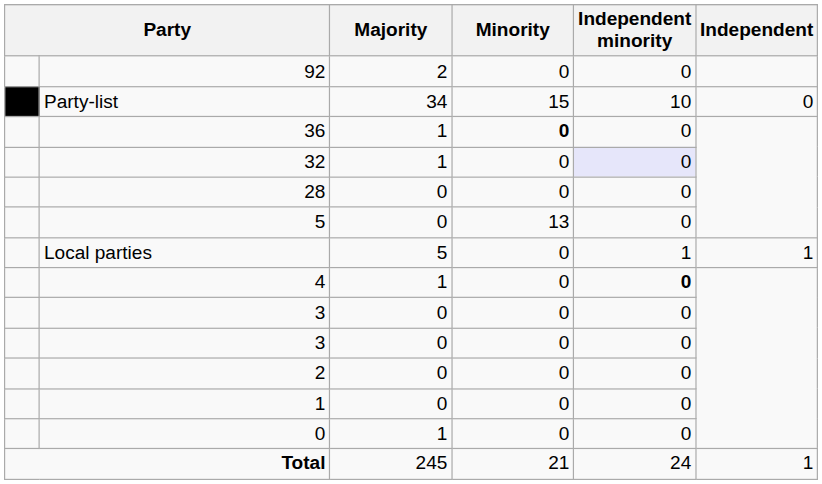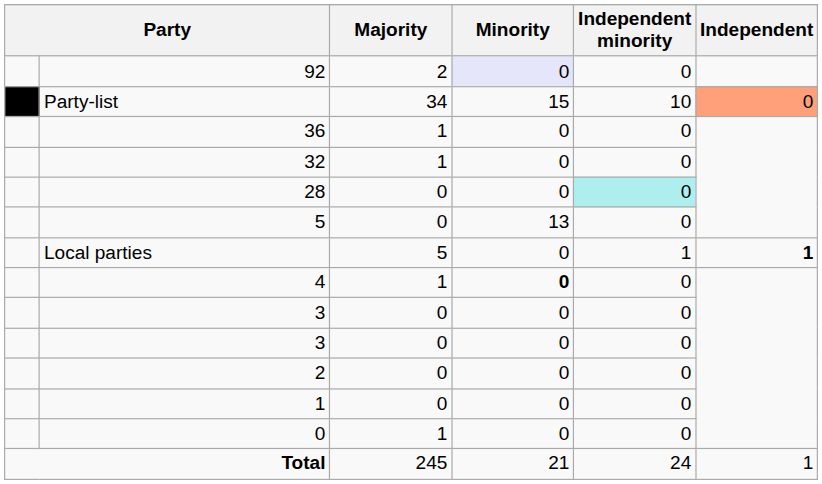(564, 71) no background -> (564, 71) lavender background
(808, 101) no background -> (808, 101) lightsalmon background
(564, 131) bold -> (564, 131) normal
(686, 161) lavender background -> (686, 161) no background
(686, 191) no background -> (686, 191) paleturquoise background
(808, 252) normal -> (808, 252) bold
(564, 282) normal -> (564, 282) bold
(686, 282) bold -> (686, 282) normal
